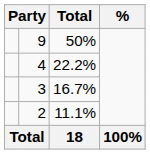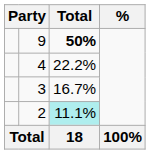(81, 40) normal -> (81, 40) bold
(75, 113) no background -> (75, 113) paleturquoise background
